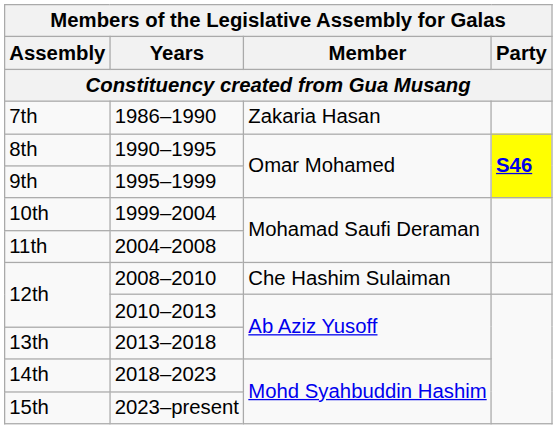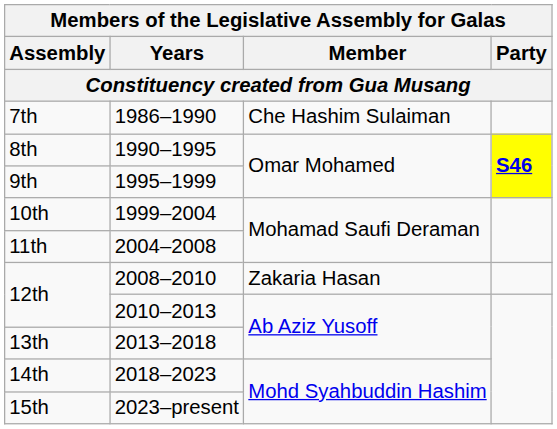(314, 117) Zakaria Hasan -> (349, 117) Che Hashim Sulaiman
(349, 278) Che Hashim Sulaiman -> (314, 278) Zakaria Hasan
